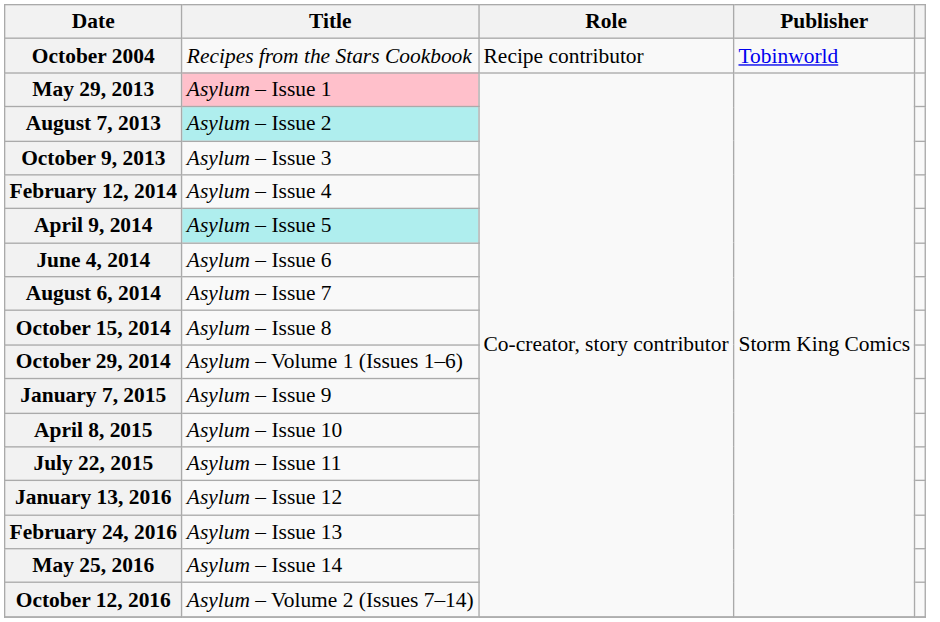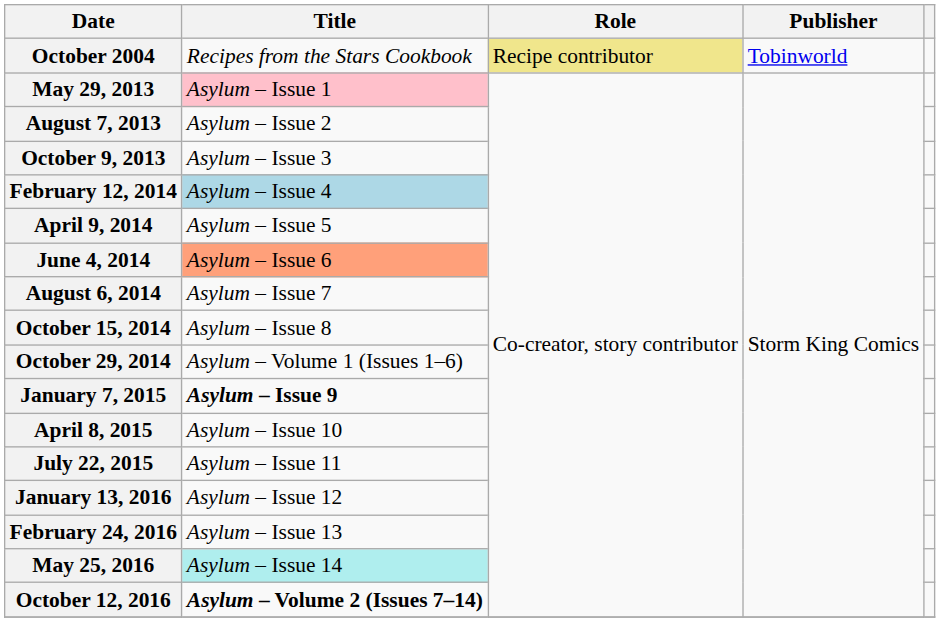(564, 55) no background -> (573, 55) khaki background
(259, 123) paleturquoise background -> (259, 123) no background
(259, 191) no background -> (259, 191) lightblue background
(259, 225) paleturquoise background -> (259, 225) no background
(259, 259) no background -> (259, 259) lightsalmon background
(259, 395) normal -> (262, 395) bold
(265, 565) no background -> (265, 565) paleturquoise background
(330, 599) normal -> (335, 599) bold
